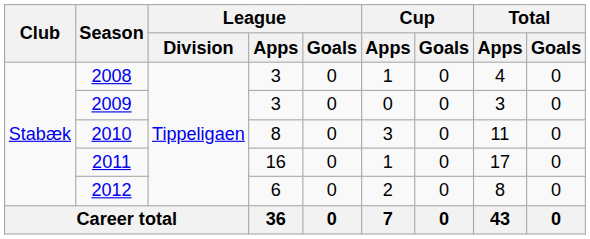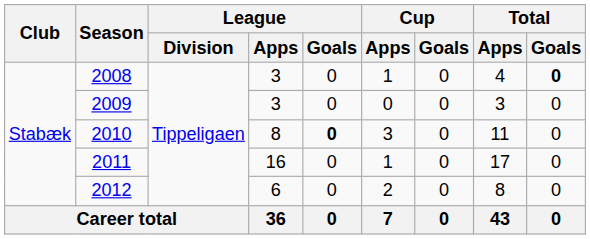(556, 76) normal -> (556, 76) bold
(332, 133) normal -> (332, 133) bold
